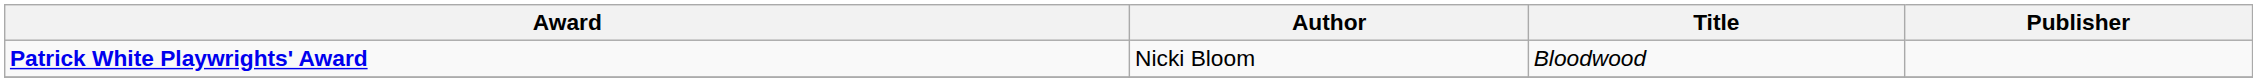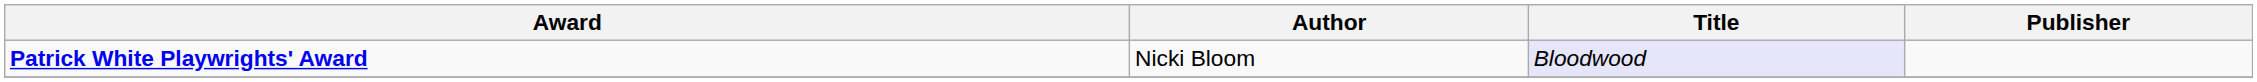(1590, 58) no background -> (1590, 58) lavender background
